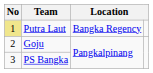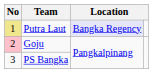(107, 28) no background -> (107, 28) lavender background
(13, 44) no background -> (13, 44) pink background
